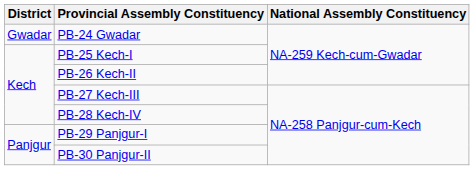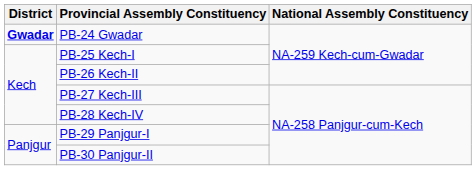(29, 34) normal -> (30, 34) bold
